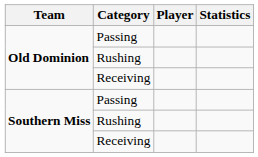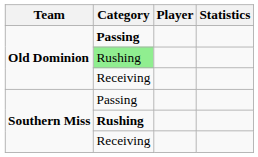(117, 36) normal -> (118, 36) bold
(119, 57) no background -> (119, 57) lightgreen background
(119, 120) normal -> (120, 120) bold
